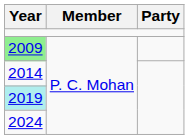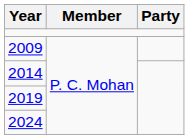(25, 48) lightgreen background -> (25, 48) no background
(25, 97) paleturquoise background -> (25, 97) no background
